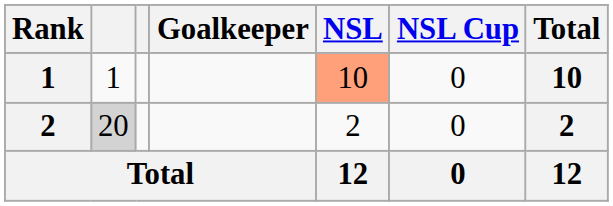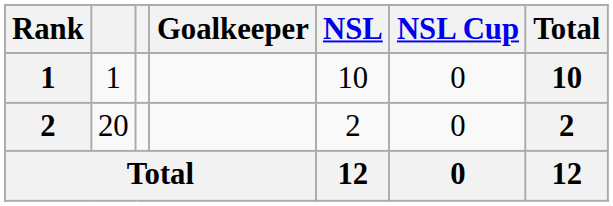(353, 77) lightsalmon background -> (353, 77) no background
(113, 126) lightgrey background -> (113, 126) no background
